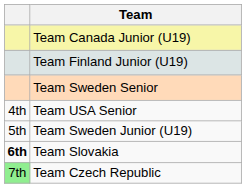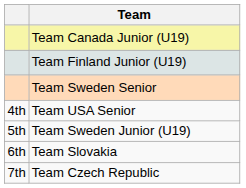(17, 152) bold -> (17, 152) normal
(17, 172) lightgreen background -> (17, 172) no background
